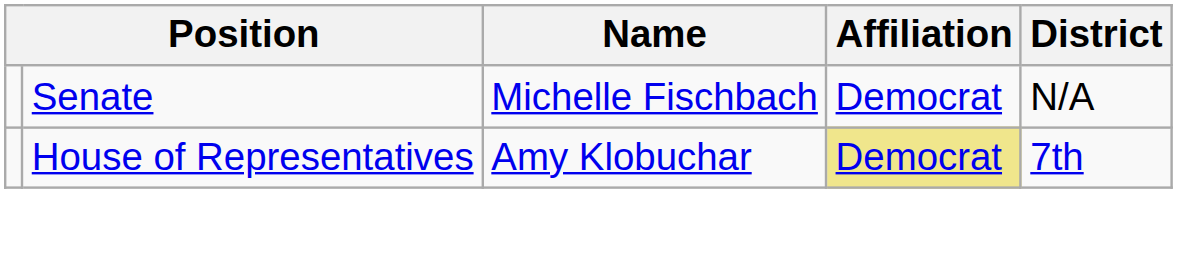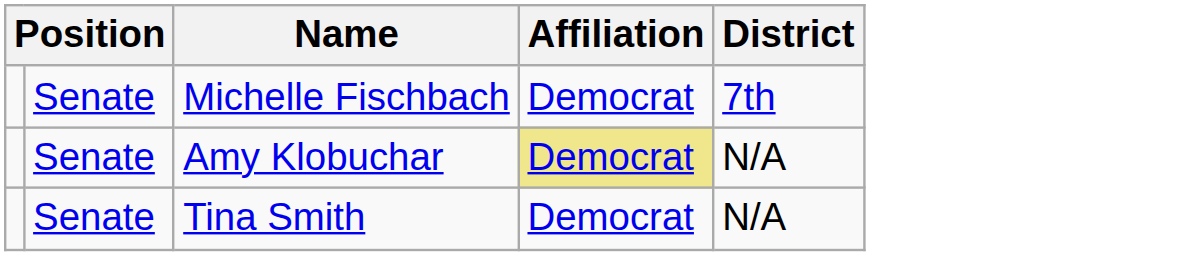(1062, 95) N/A -> (749, 95) 7th
(253, 156) House of Representatives -> (94, 156) Senate
(1057, 156) 7th -> (754, 156) N/A
+ row: (274, 217)
